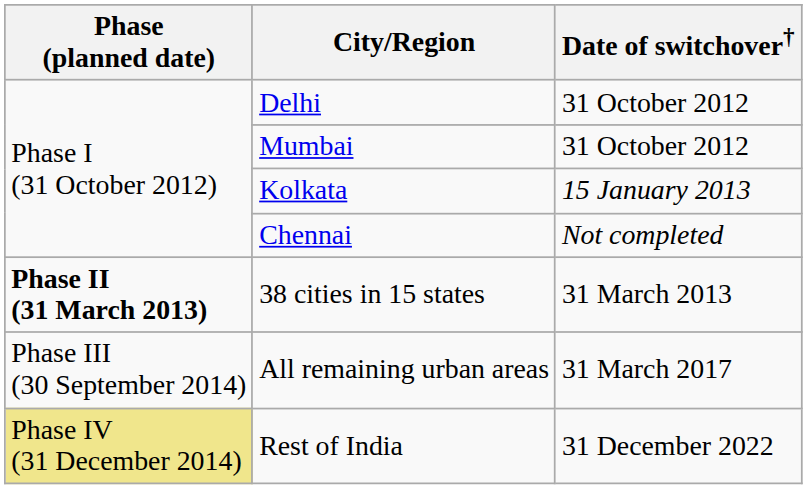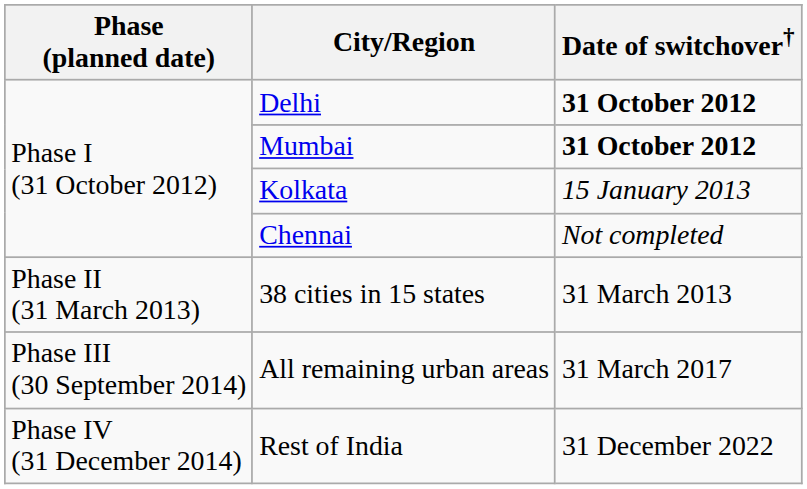(655, 102) normal -> (659, 102) bold
(655, 146) normal -> (659, 146) bold
(109, 294) bold -> (106, 294) normal
(126, 445) khaki background -> (126, 445) no background
